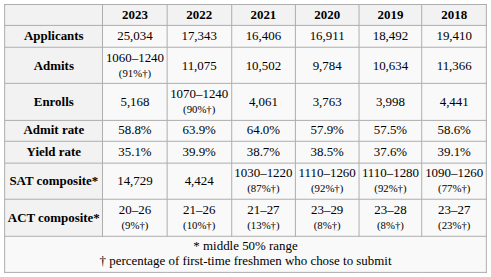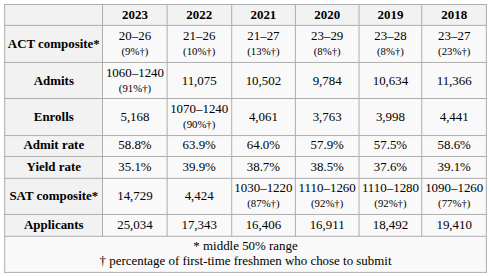rows swapped: (54, 36) <-> (54, 217)
